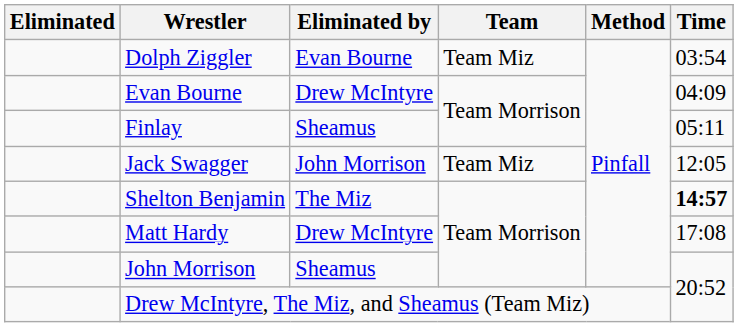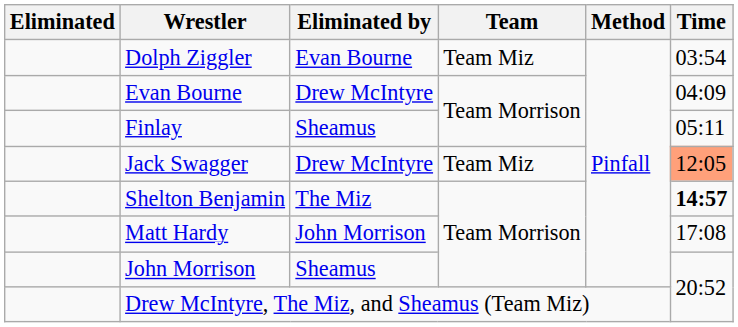(361, 163) John Morrison -> (364, 163) Drew McIntyre
(701, 163) no background -> (701, 163) lightsalmon background
(364, 233) Drew McIntyre -> (361, 233) John Morrison
